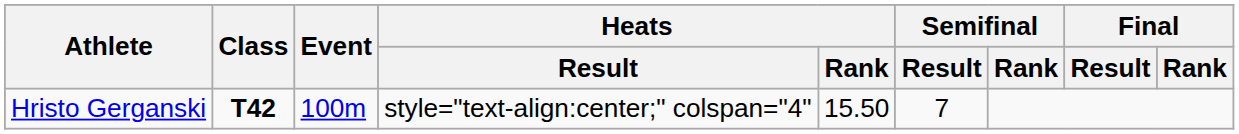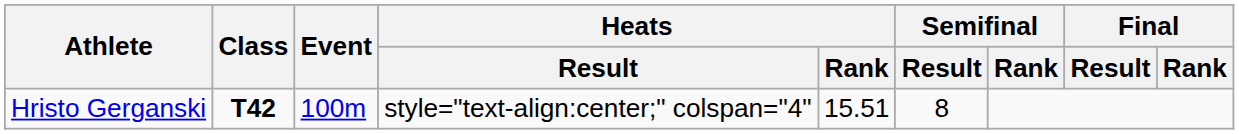(857, 109) 15.50 -> (857, 109) 15.51
(942, 109) 7 -> (942, 109) 8
